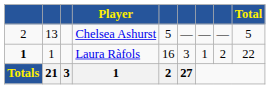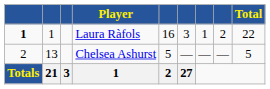rows swapped: (108, 53) <-> (116, 34)
